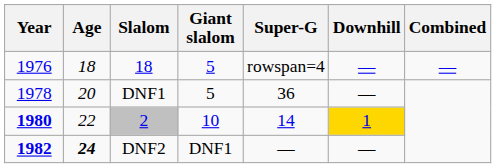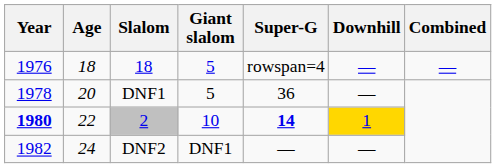(286, 120) normal -> (286, 120) bold
(34, 148) bold -> (34, 148) normal
(87, 148) bold -> (87, 148) normal
